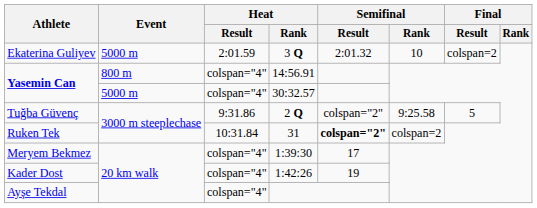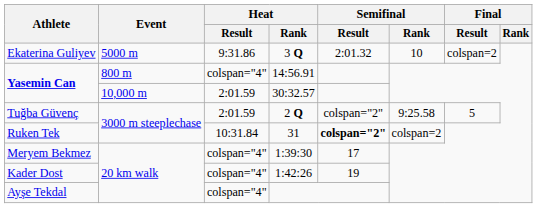(237, 53) 2:01.59 -> (237, 53) 9:31.86
(120, 93) 5000 m -> (124, 93) 10,000 m
(237, 93) colspan="4" -> (237, 93) 2:01.59
(237, 113) 9:31.86 -> (237, 113) 2:01.59
